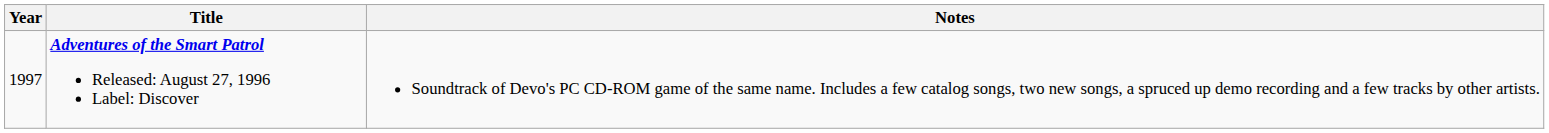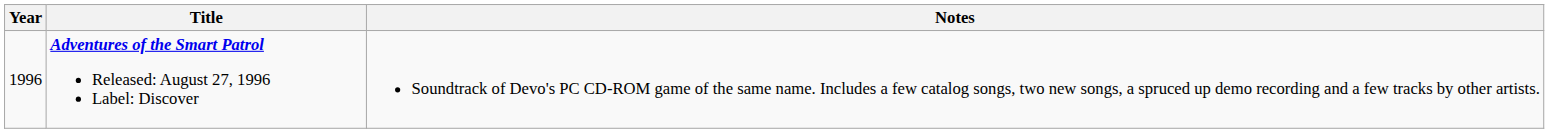(26, 79) 1997 -> (26, 79) 1996
